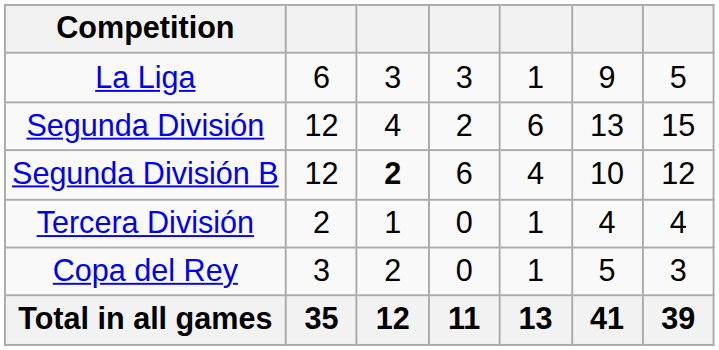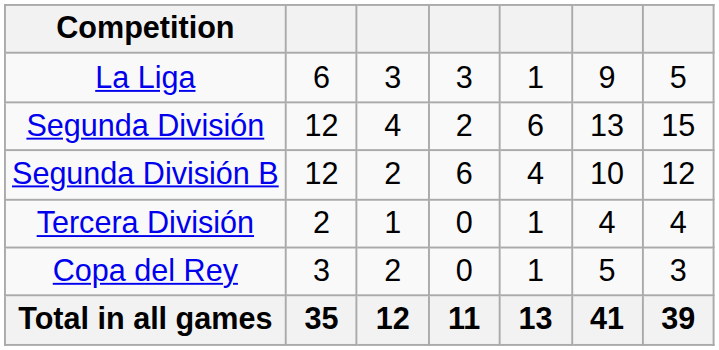(393, 174) bold -> (393, 174) normal
